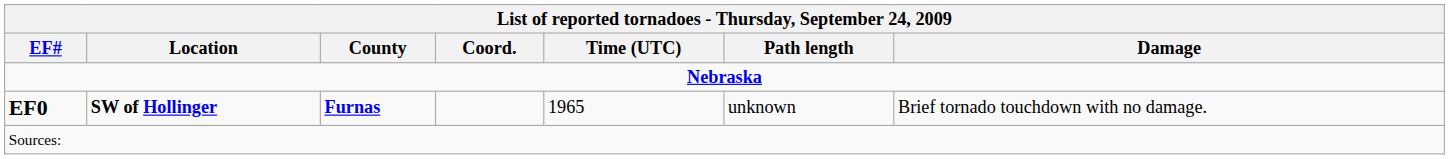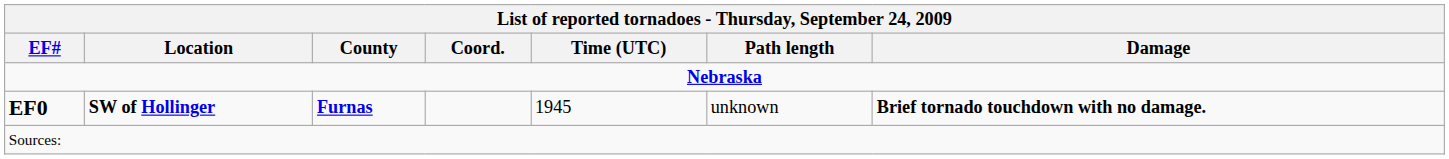(566, 108) 1965 -> (553, 108) 1945
(1053, 108) normal -> (1041, 108) bold
